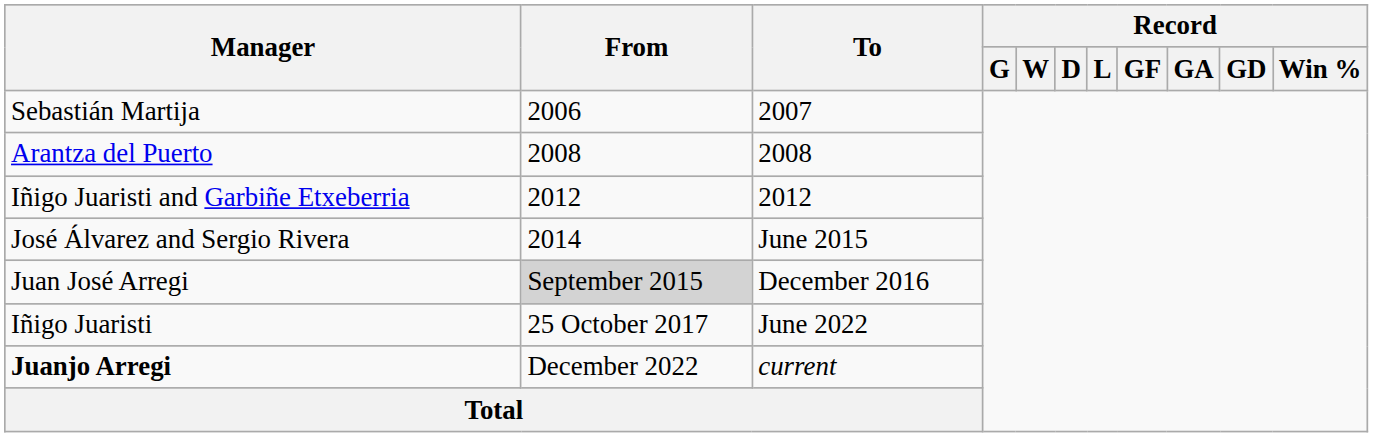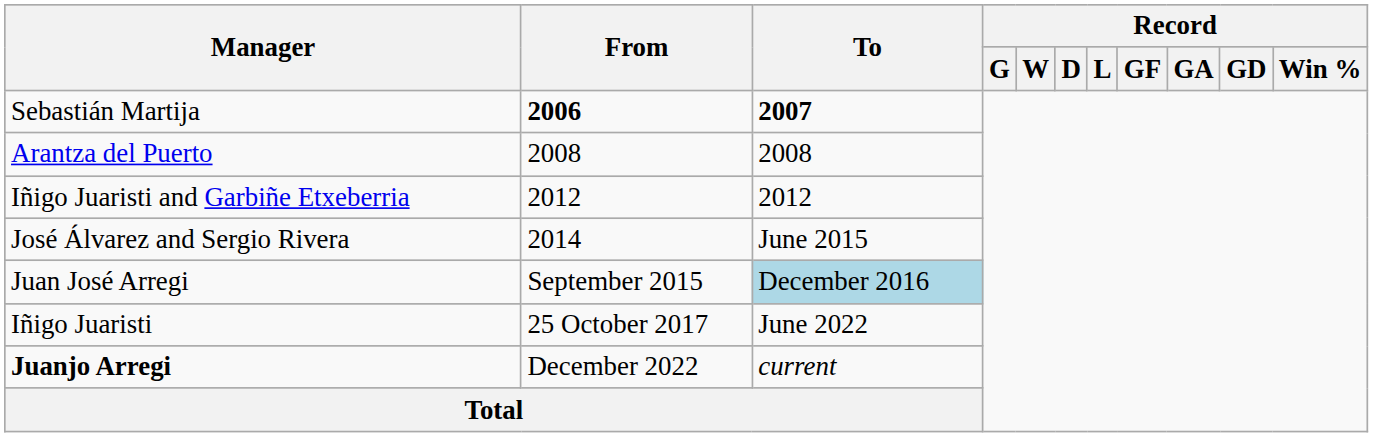(554, 111) normal -> (554, 111) bold
(785, 111) normal -> (785, 111) bold
(615, 281) lightgrey background -> (615, 281) no background
(844, 281) no background -> (844, 281) lightblue background
